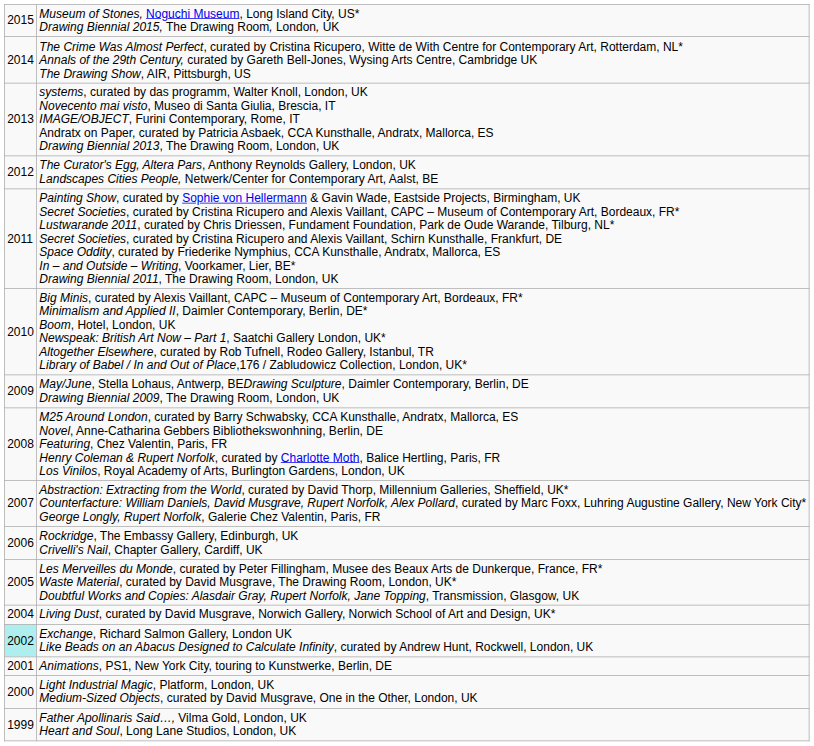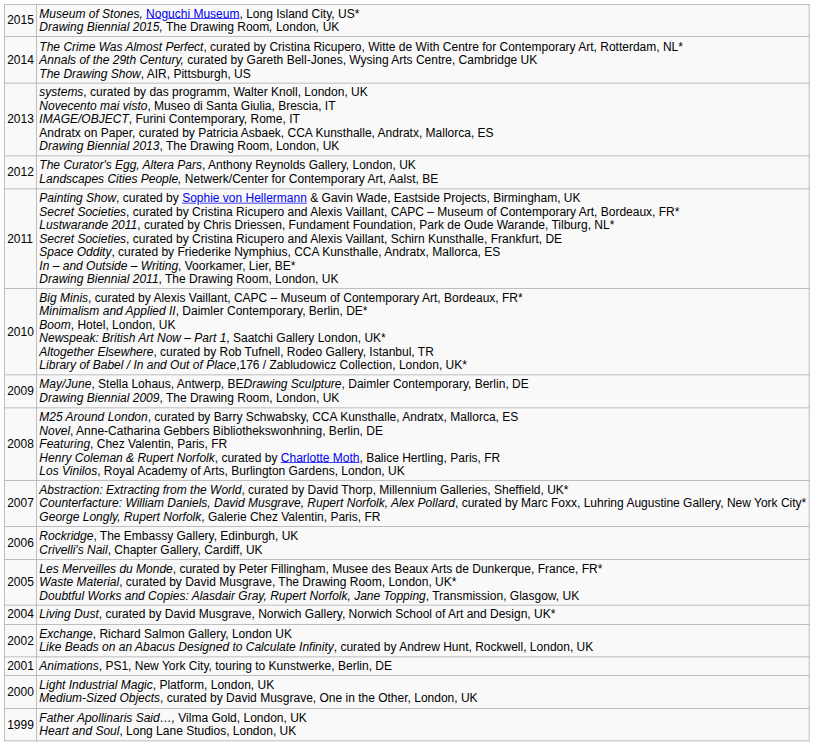(20, 640) paleturquoise background -> (20, 640) no background
